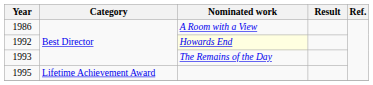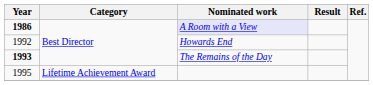(22, 27) normal -> (22, 27) bold
(218, 27) no background -> (218, 27) lavender background
(206, 42) lightyellow background -> (206, 42) no background
(22, 57) normal -> (22, 57) bold
